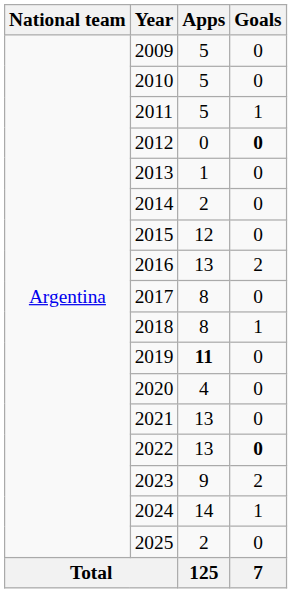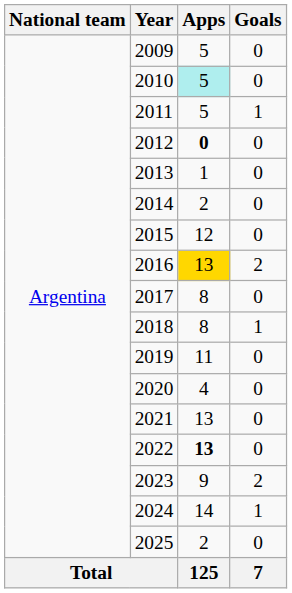(204, 81) no background -> (204, 81) paleturquoise background
(204, 142) normal -> (204, 142) bold
(258, 142) bold -> (258, 142) normal
(204, 265) no background -> (204, 265) gold background
(204, 357) bold -> (204, 357) normal
(204, 449) normal -> (204, 449) bold
(258, 449) bold -> (258, 449) normal
